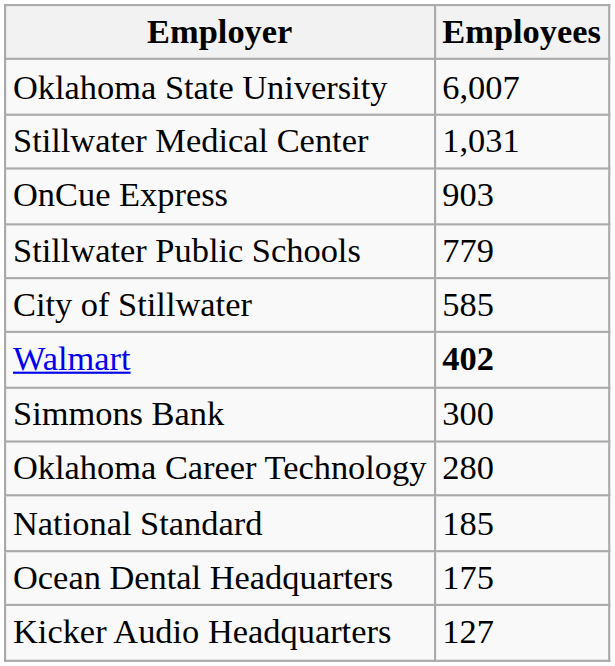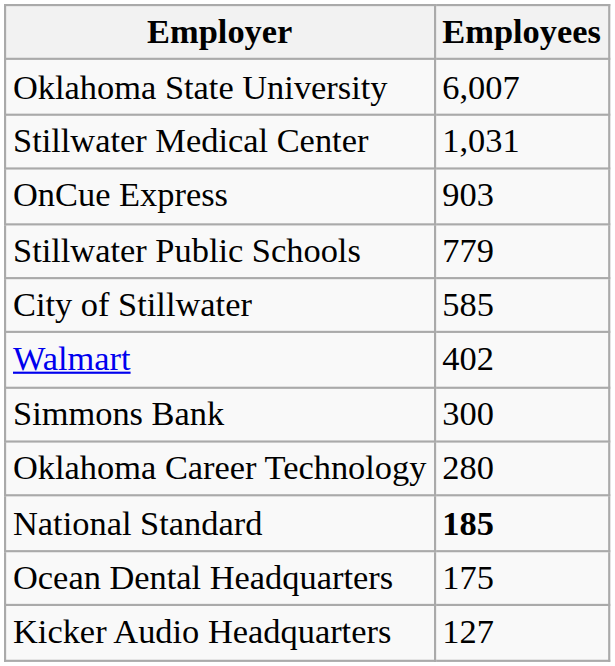(468, 359) bold -> (468, 359) normal
(468, 522) normal -> (468, 522) bold
